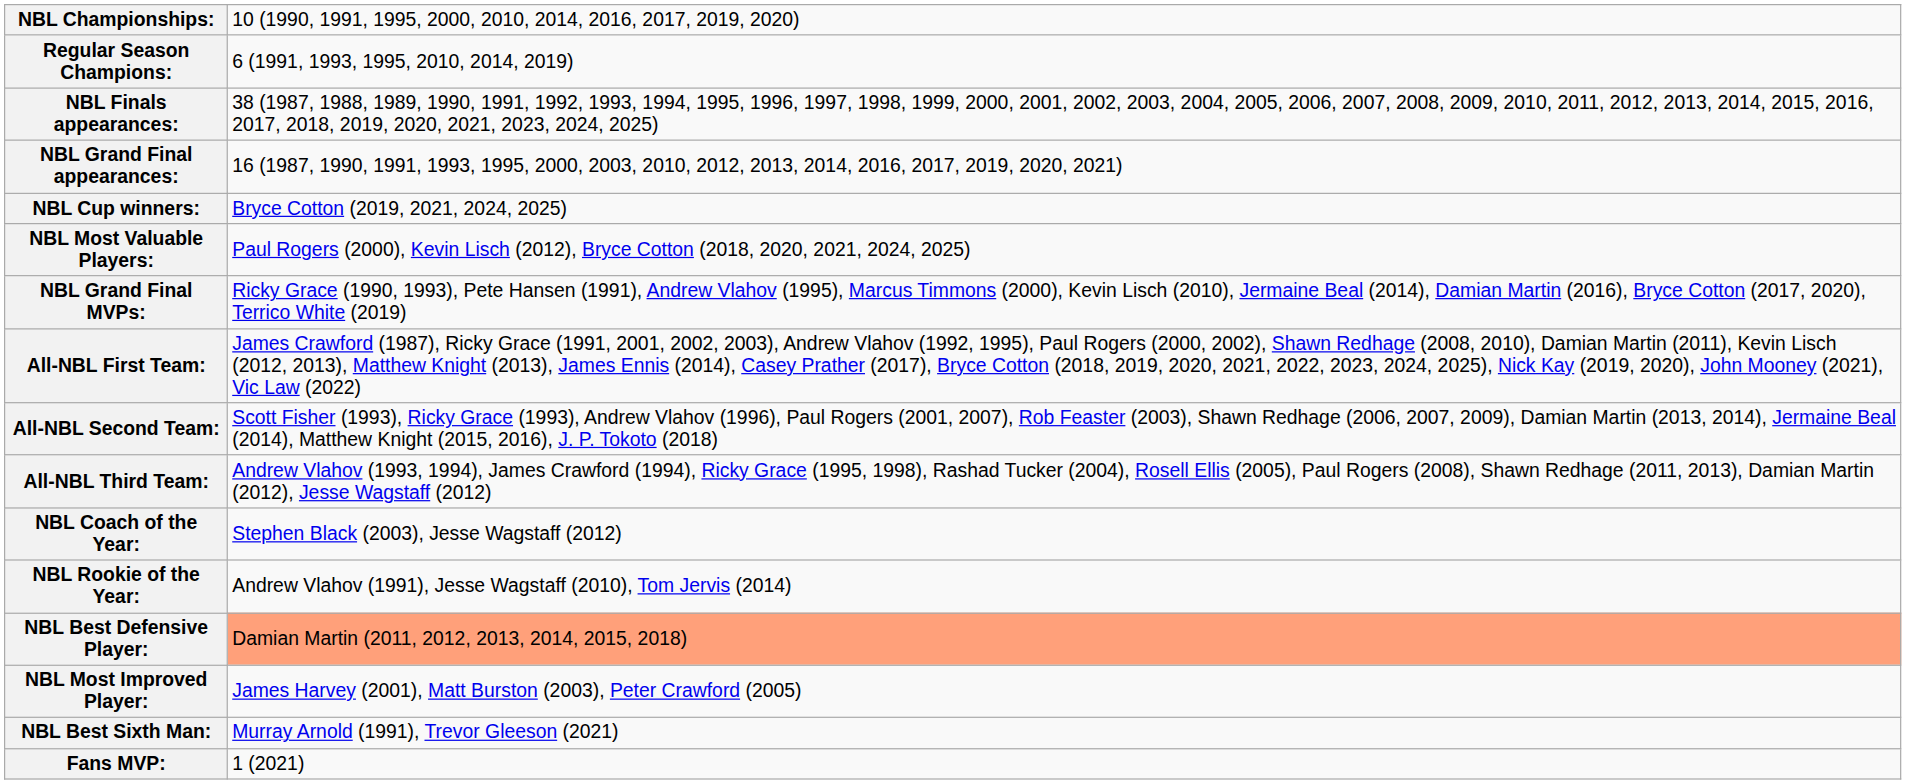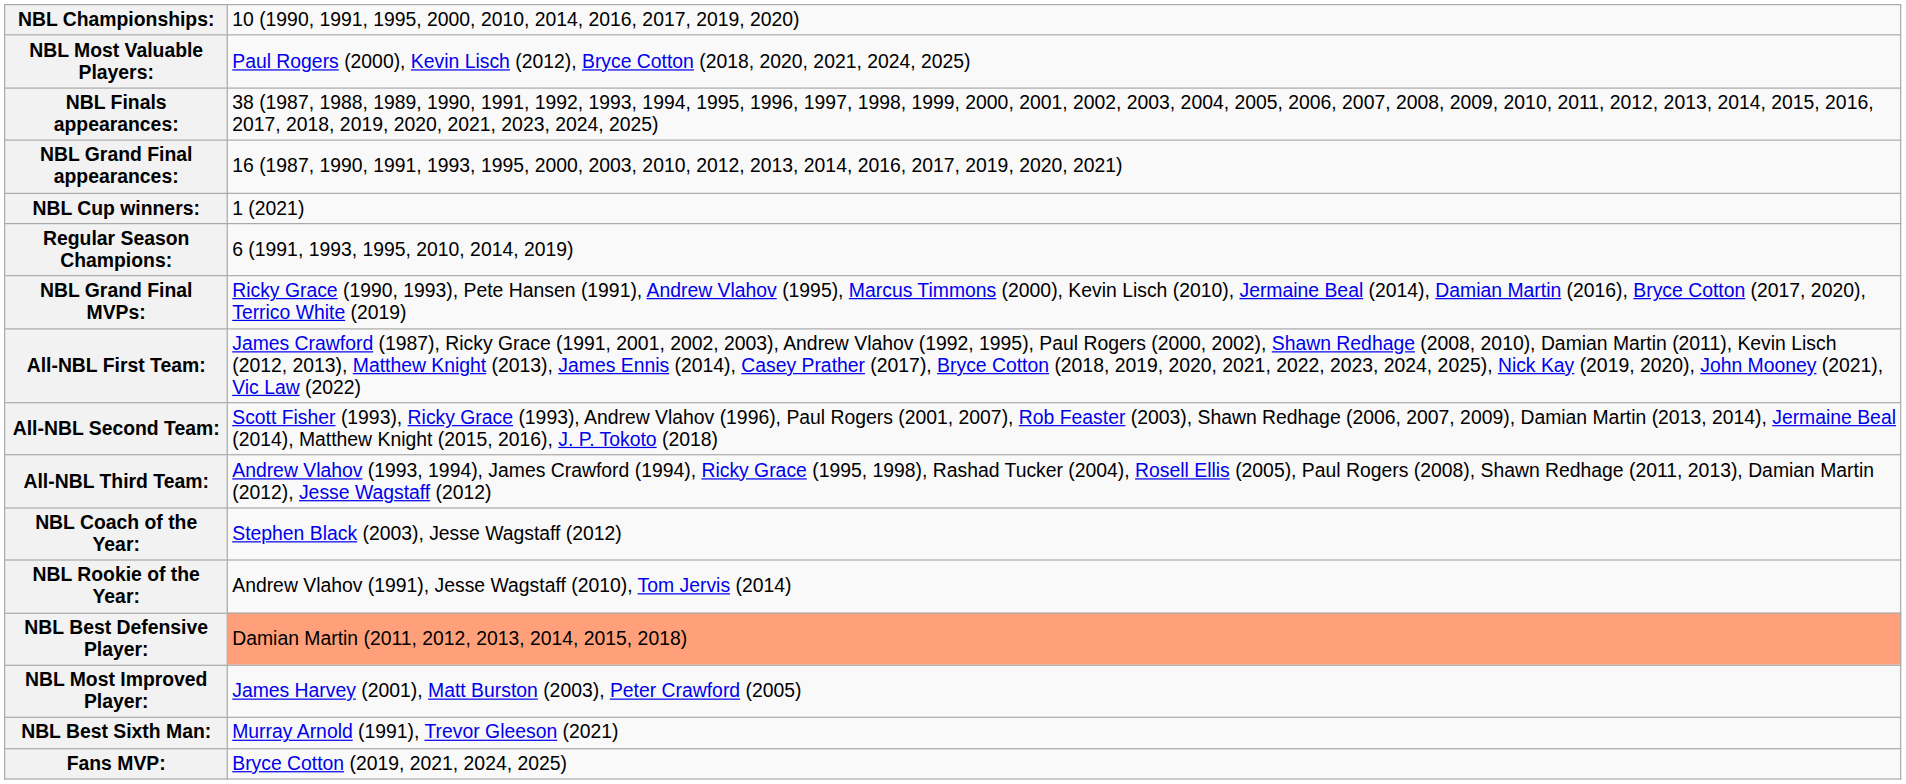rows swapped: (116, 61) <-> (116, 249)
(400, 208) Bryce Cotton (2019, 2021, 2024, 2025) -> (268, 208) 1 (2021)
(268, 763) 1 (2021) -> (400, 763) Bryce Cotton (2019, 2021, 2024, 2025)
